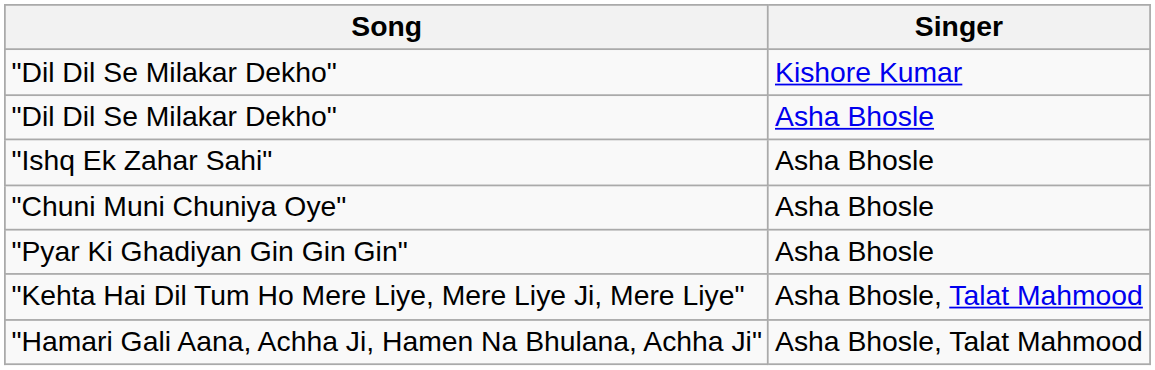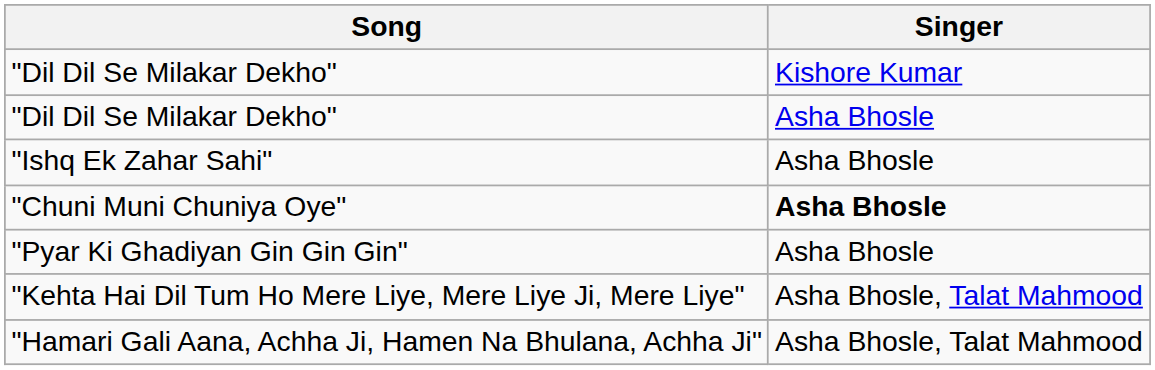(855, 206) normal -> (861, 206) bold
